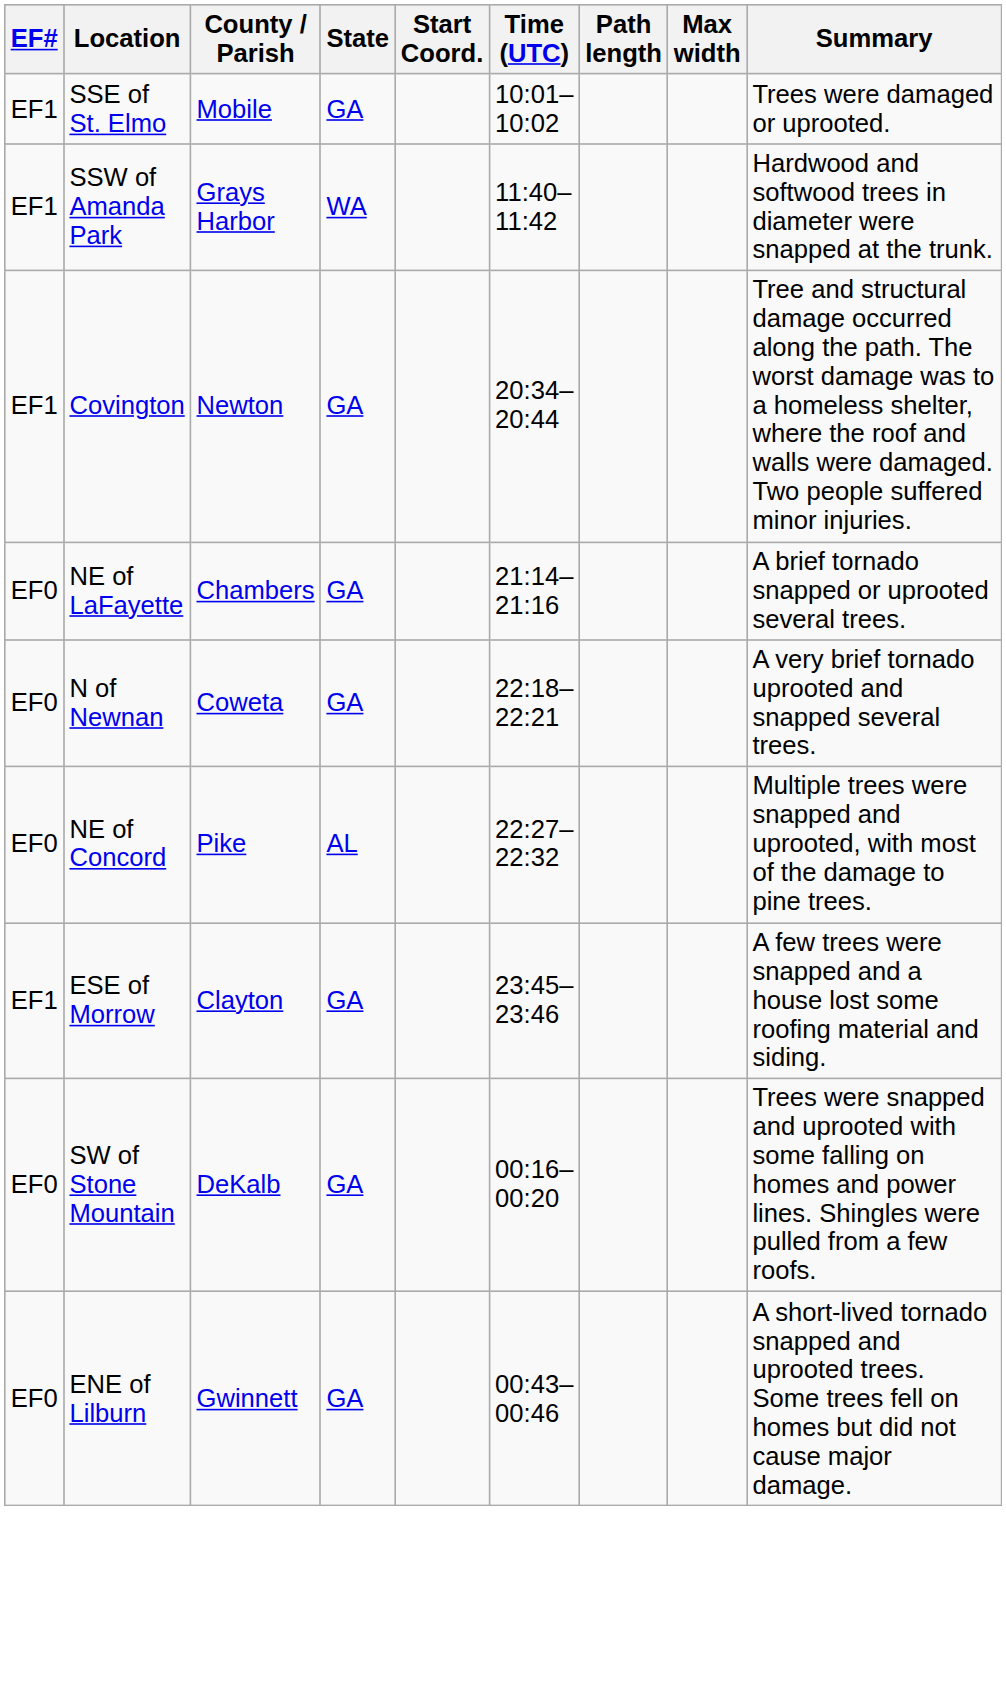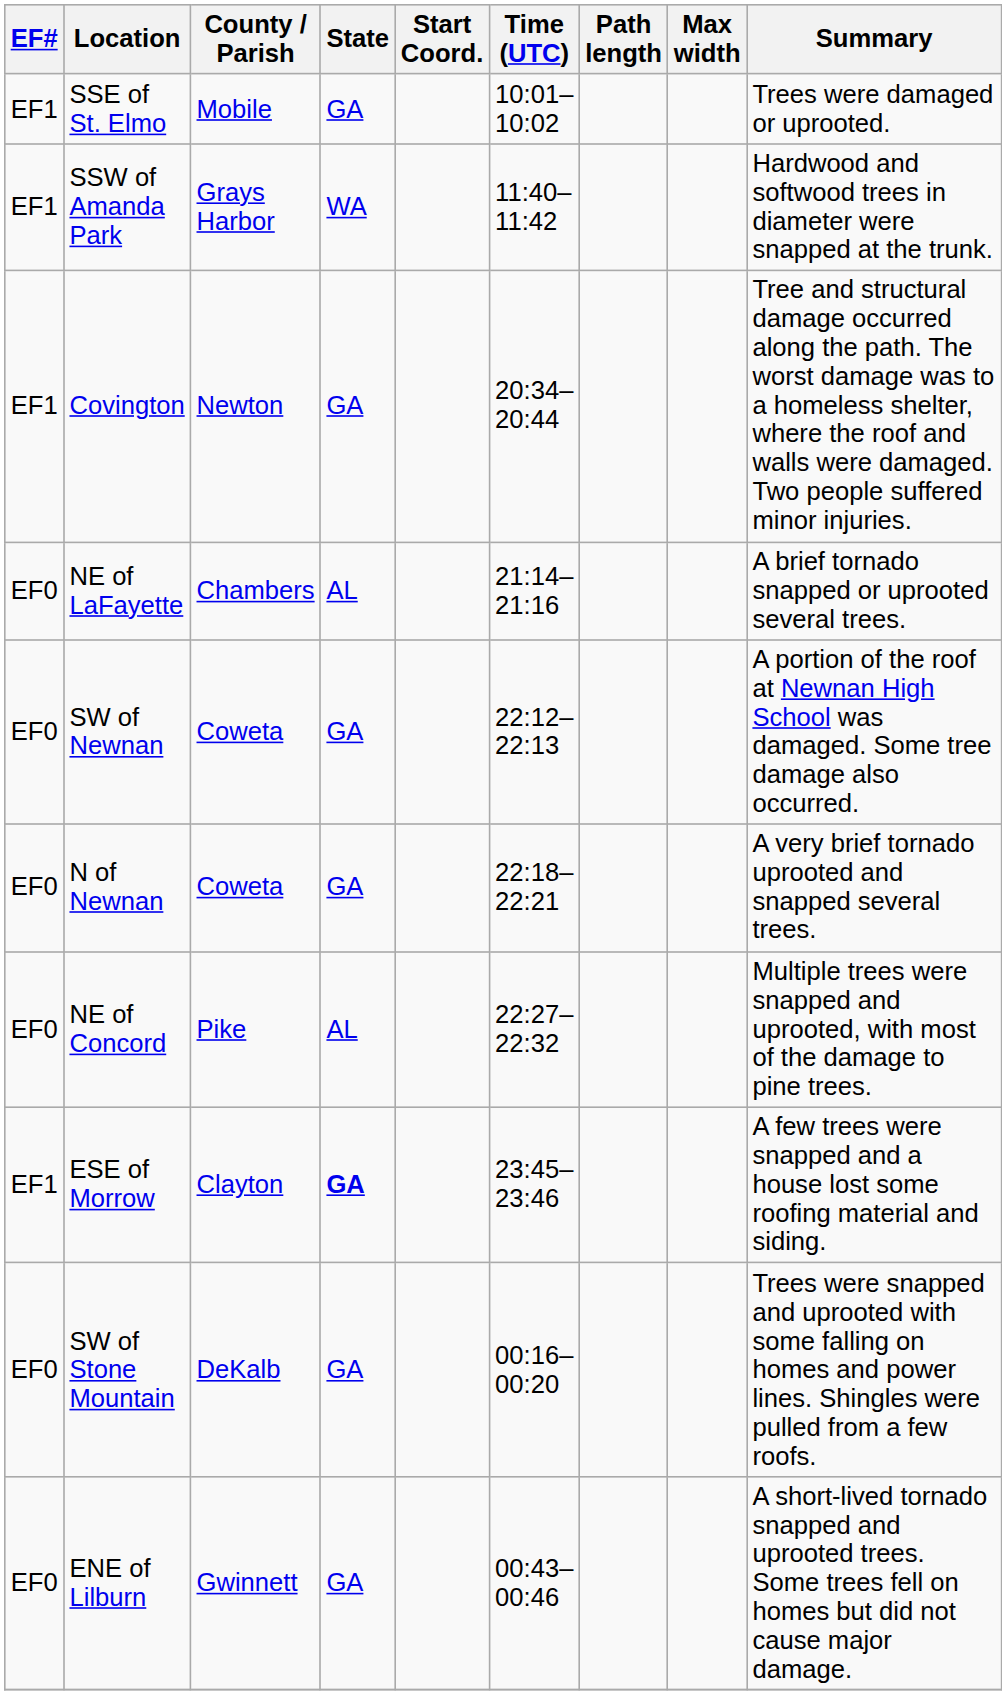(345, 590) GA -> (342, 590) AL
+ row: (116, 731)
(345, 1000) normal -> (346, 1184) bold
